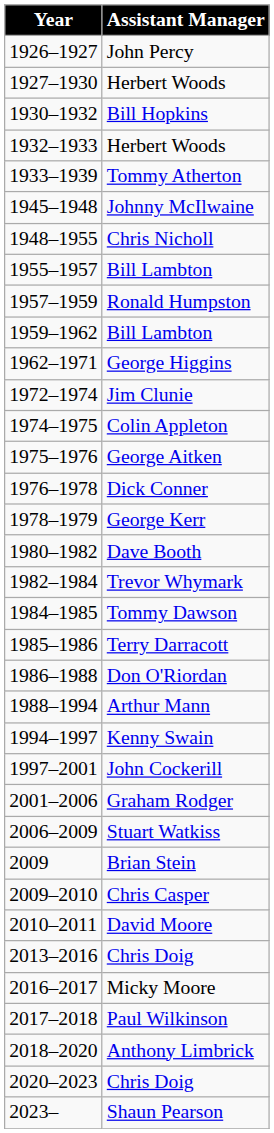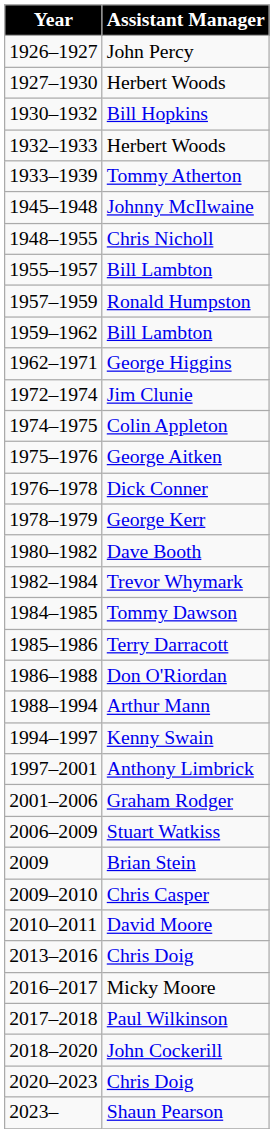(164, 769) John Cockerill -> (180, 769) Anthony Limbrick
(180, 1050) Anthony Limbrick -> (164, 1050) John Cockerill
